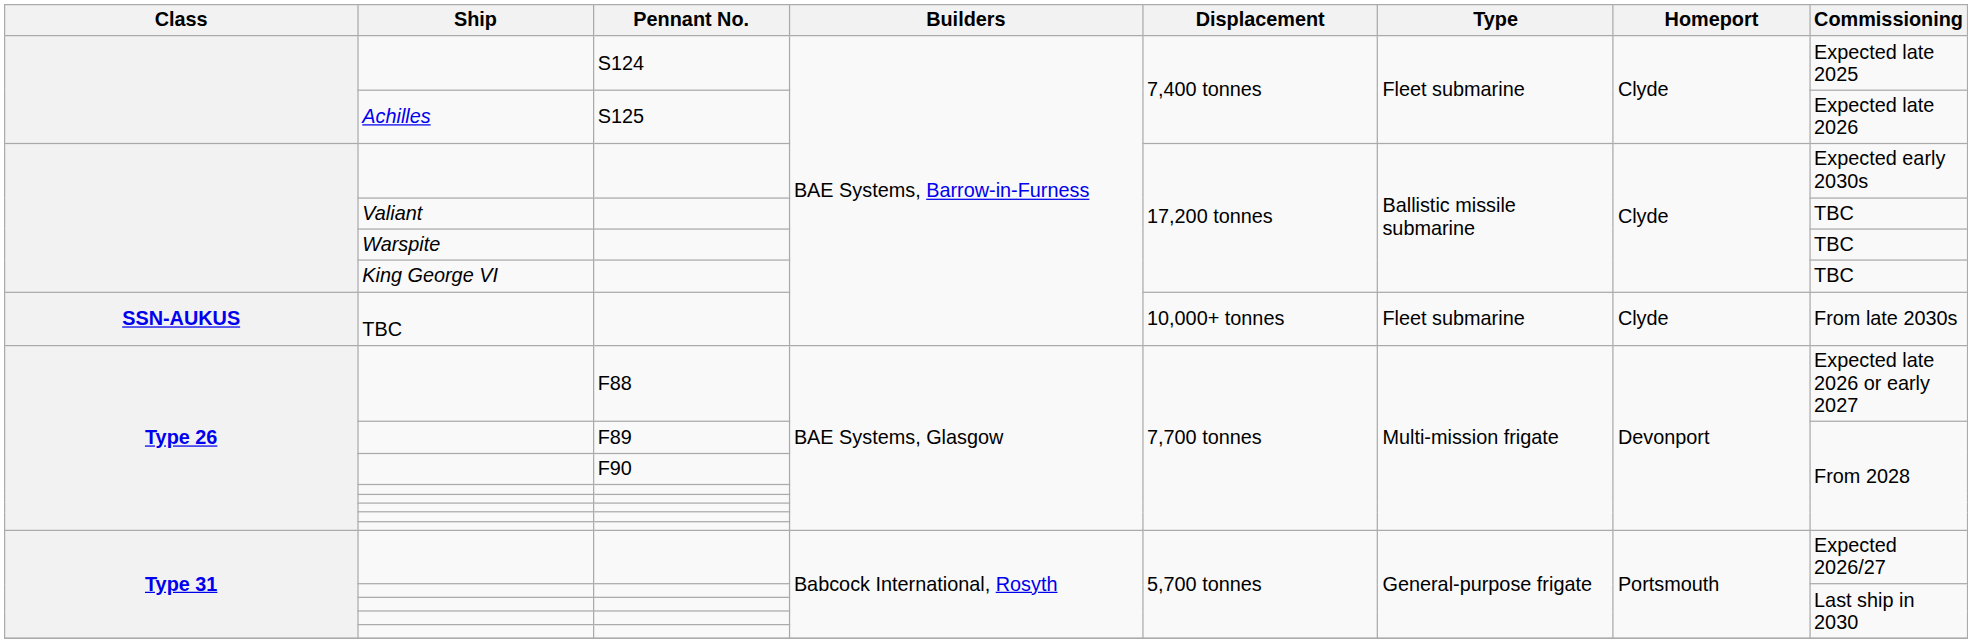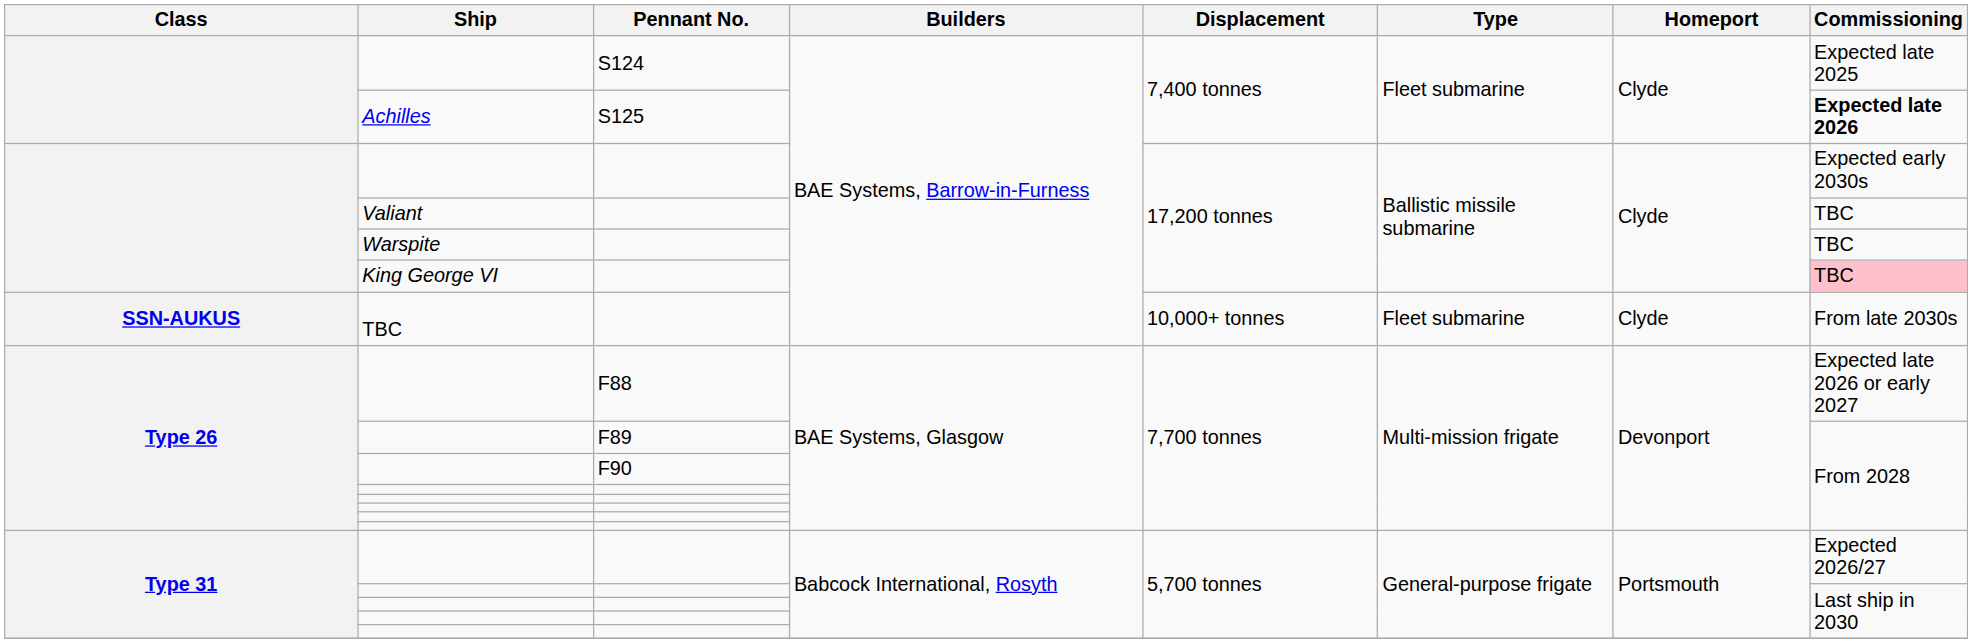(1874, 116) normal -> (1878, 116) bold
(1834, 275) no background -> (1834, 275) pink background
